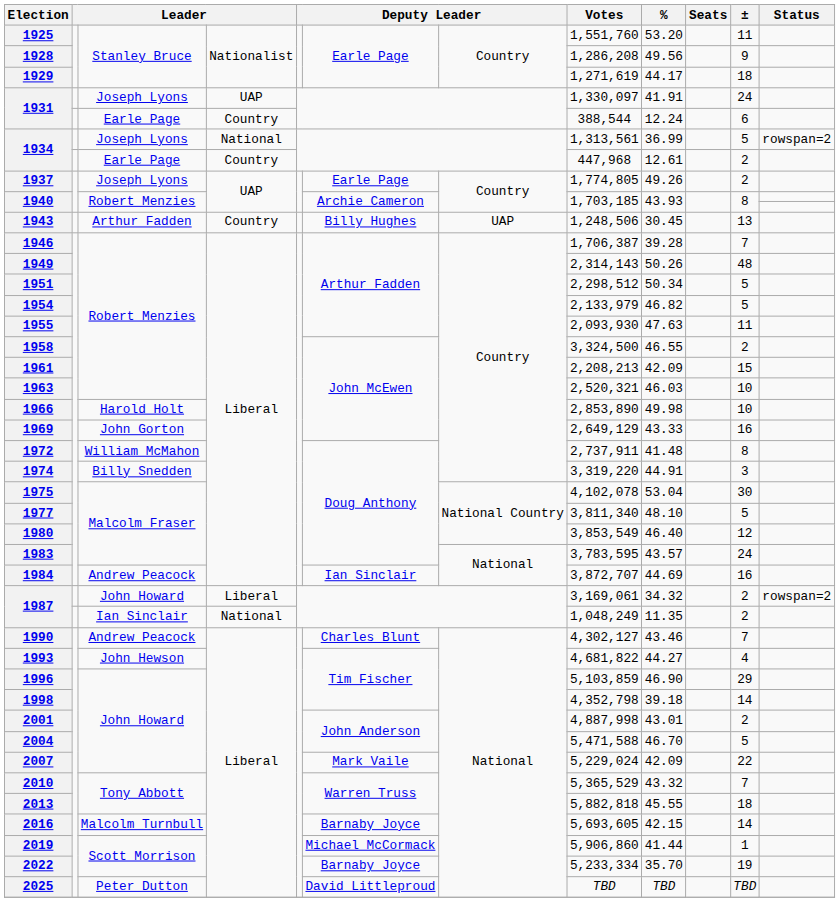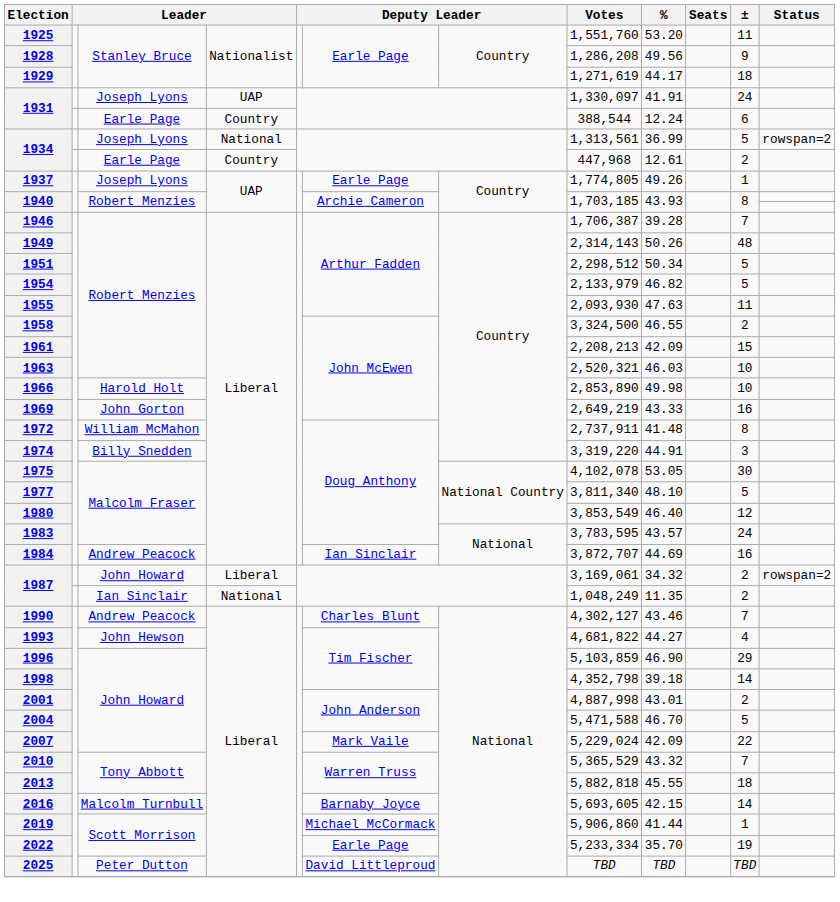(745, 181) 2 -> (745, 181) 1
- row: (38, 223)
(604, 430) 2,649,129 -> (604, 409) 2,649,219
(664, 492) 53.04 -> (664, 472) 53.05
(370, 866) Barnaby Joyce -> (370, 845) Earle Page
